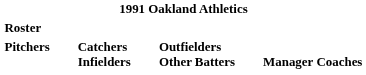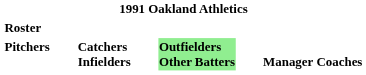(197, 54) no background -> (197, 54) lightgreen background
